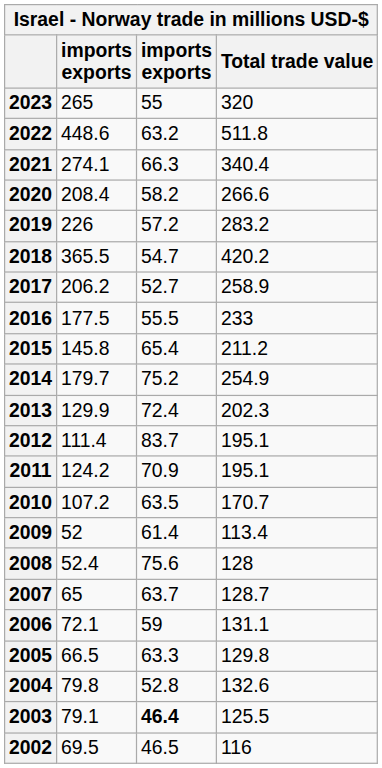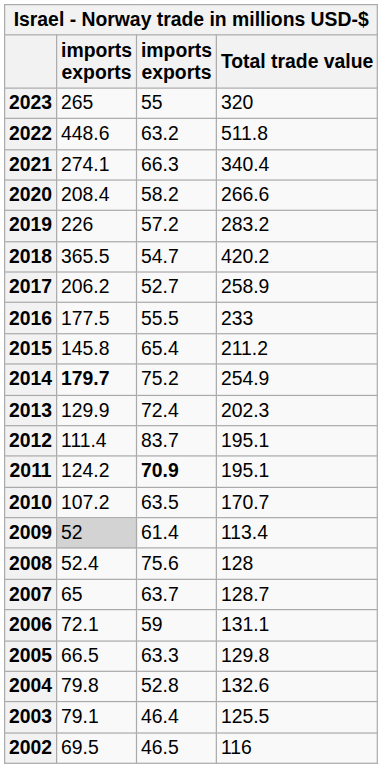(85, 379) normal -> (85, 379) bold
(160, 471) normal -> (160, 471) bold
(72, 532) no background -> (72, 532) lightgrey background
(160, 717) bold -> (160, 717) normal
